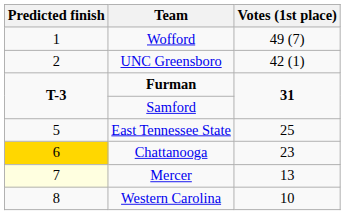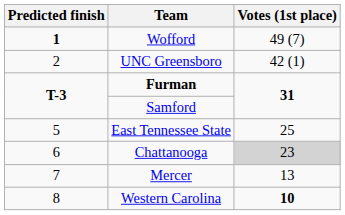(56, 38) normal -> (56, 38) bold
(56, 152) gold background -> (56, 152) no background
(287, 152) no background -> (287, 152) lightgrey background
(56, 175) lightyellow background -> (56, 175) no background
(287, 198) normal -> (287, 198) bold
